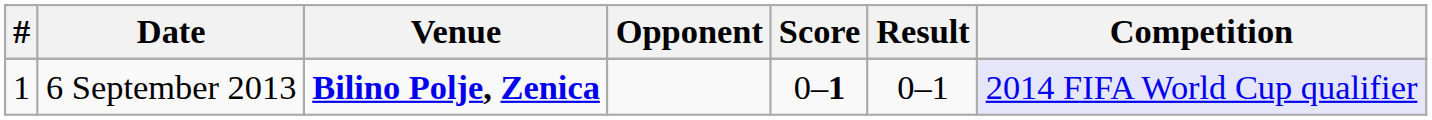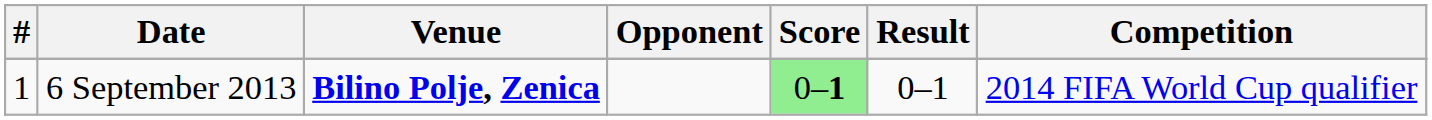(820, 86) no background -> (820, 86) lightgreen background
(1202, 86) lavender background -> (1202, 86) no background
